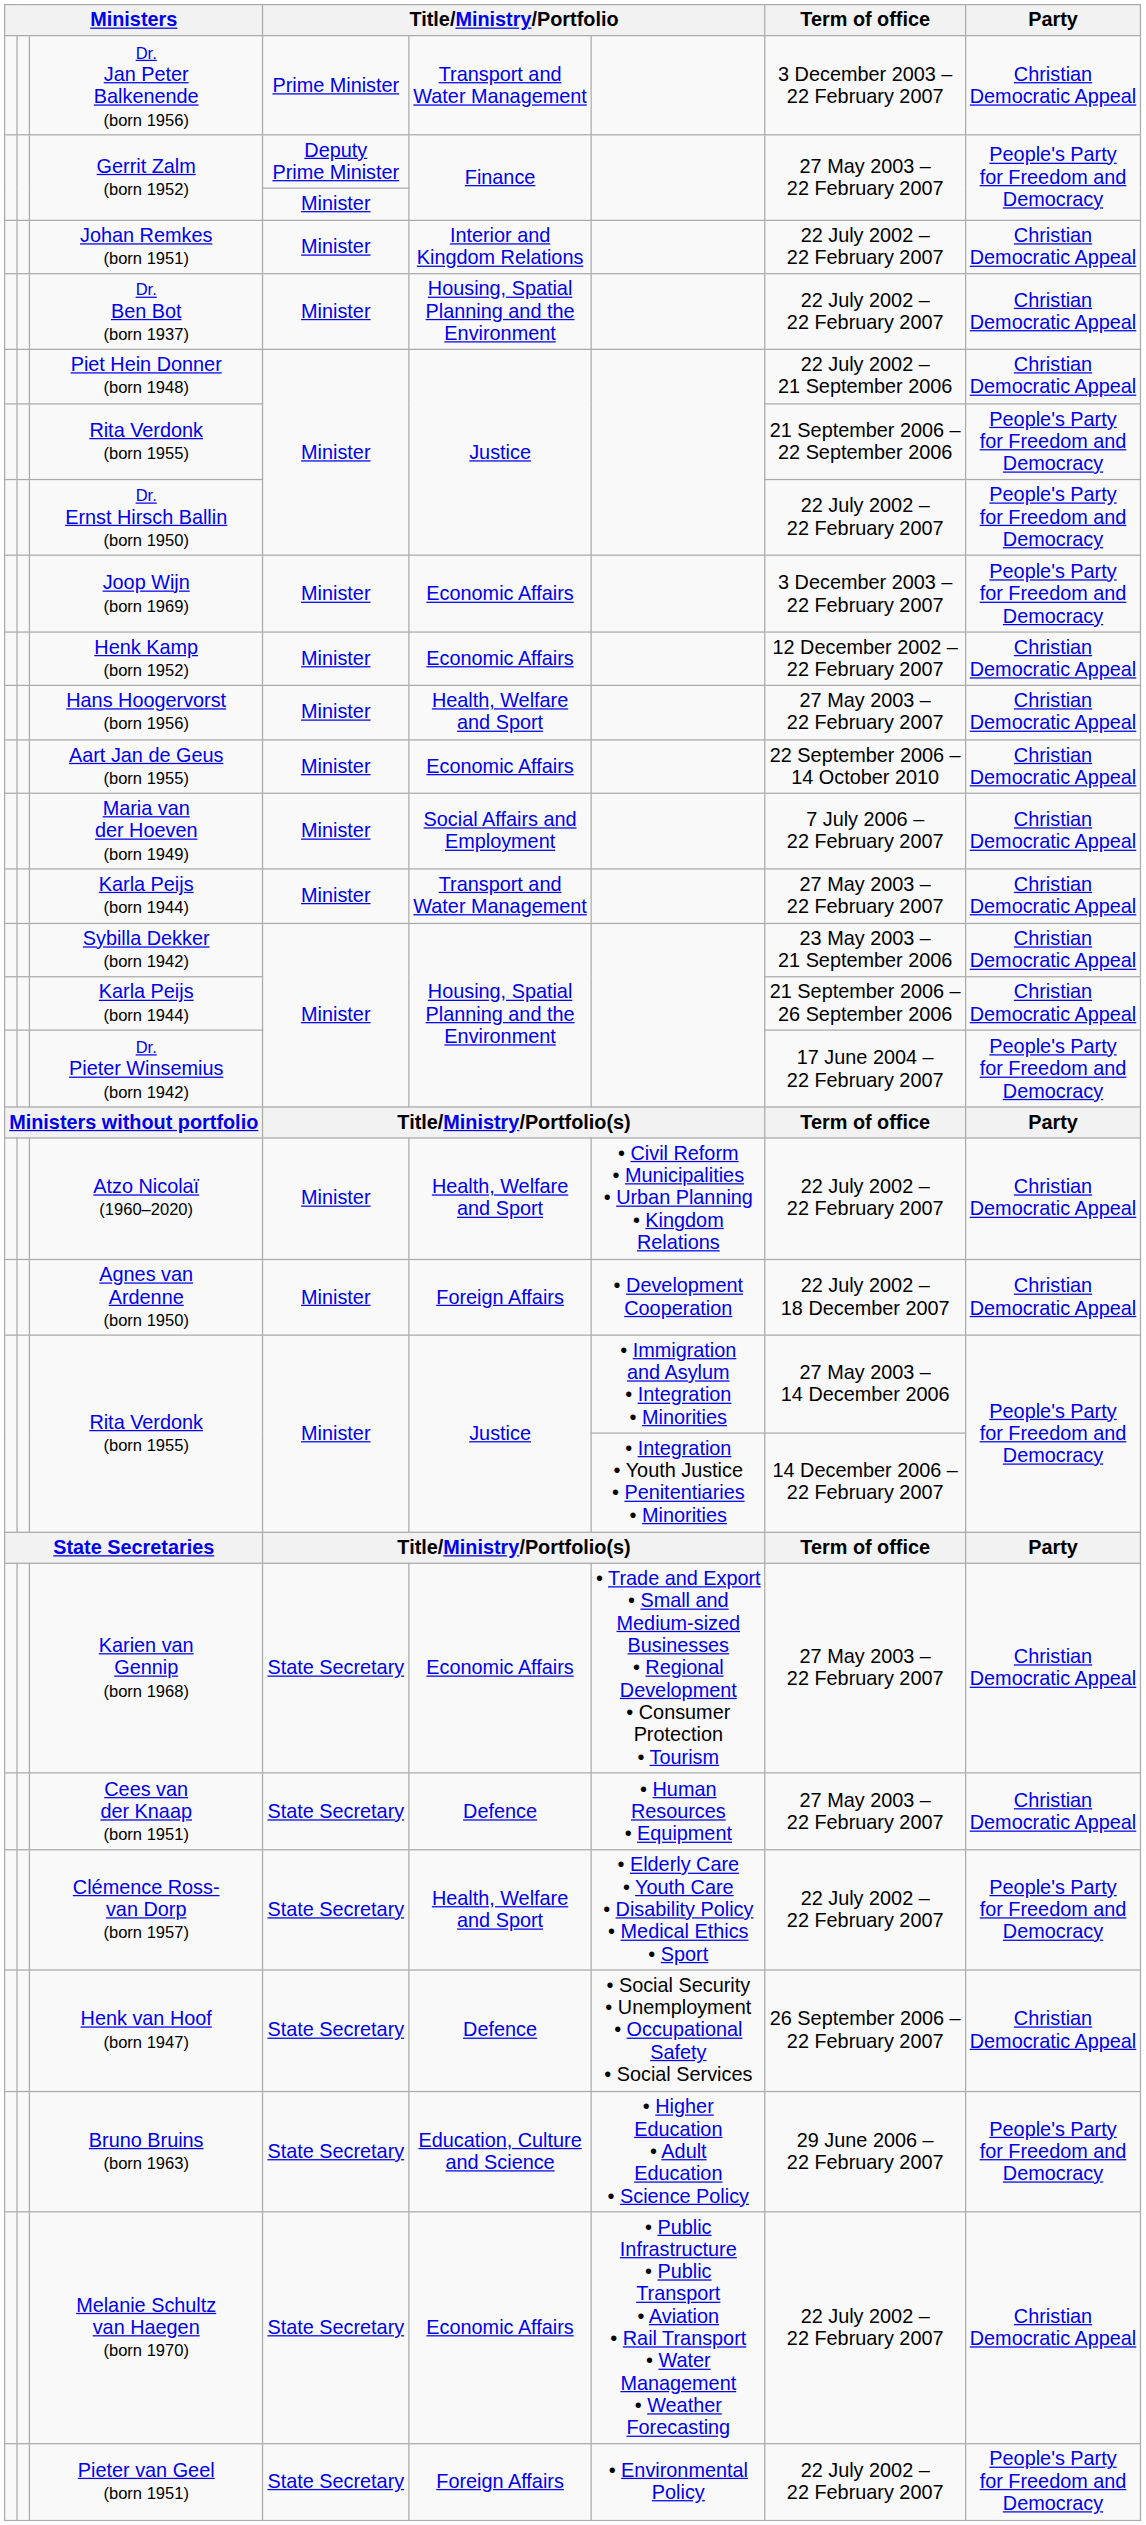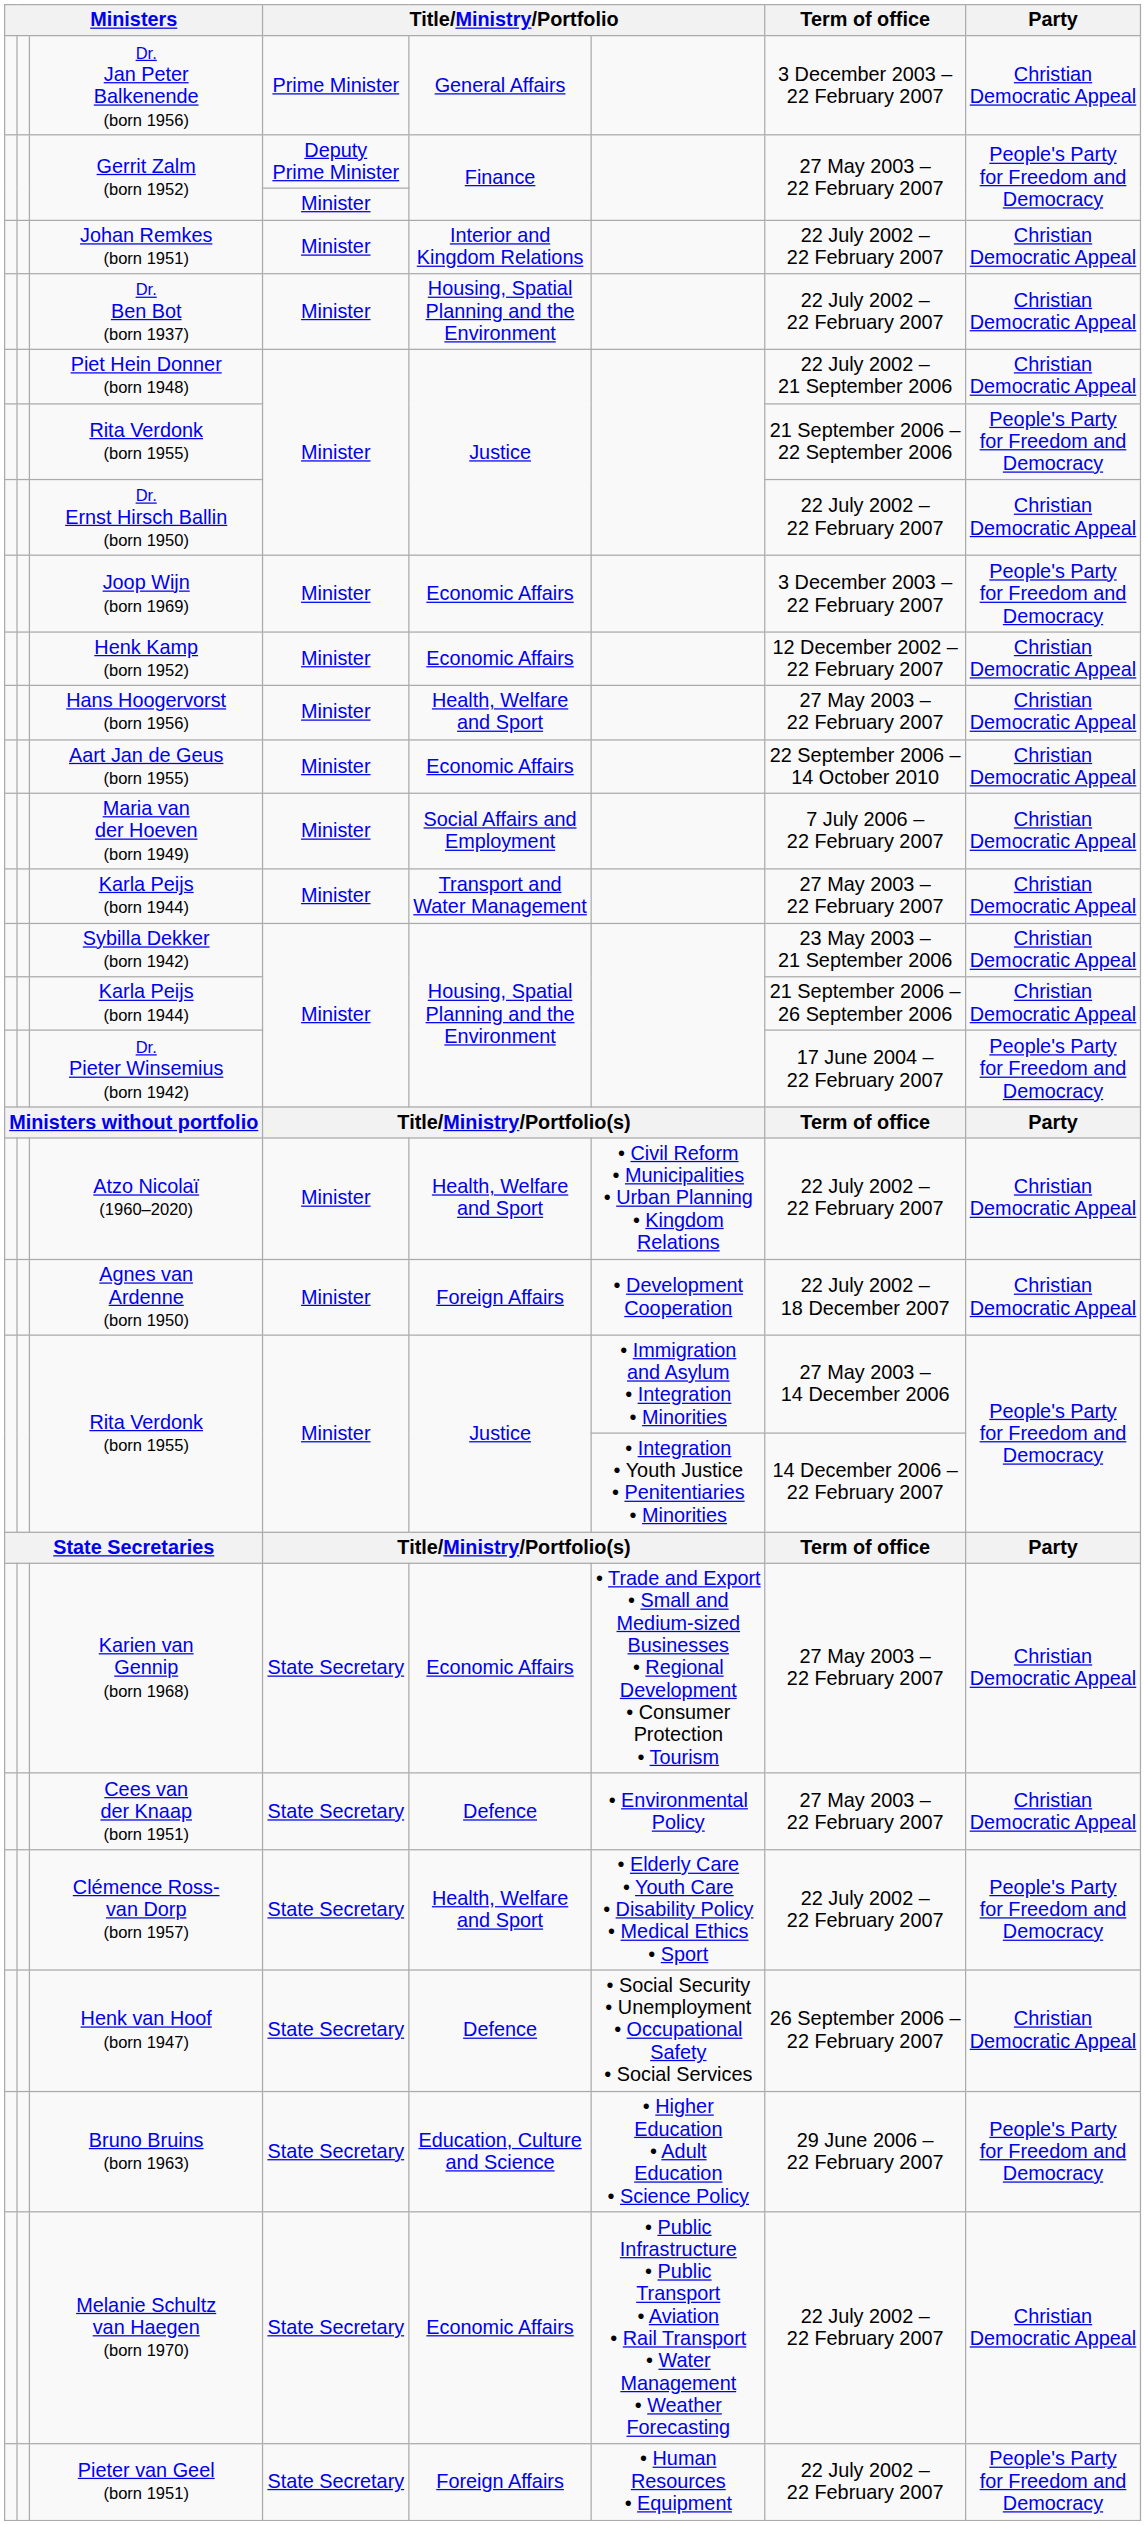(500, 85) Transport and Water Management -> (500, 85) General Affairs
(1053, 517) People's Party for Freedom and Democracy -> (1053, 517) Christian Democratic Appeal
(678, 1811) • Human Resources • Equipment -> (678, 1811) • Environmental Policy
(678, 2481) • Environmental Policy -> (678, 2481) • Human Resources • Equipment
